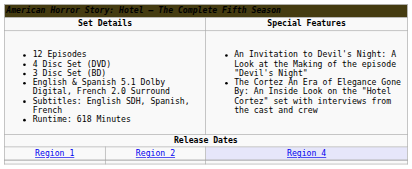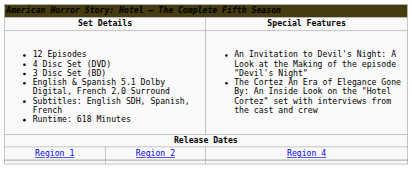(307, 154) lavender background -> (307, 154) no background
